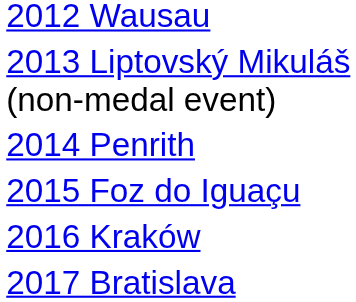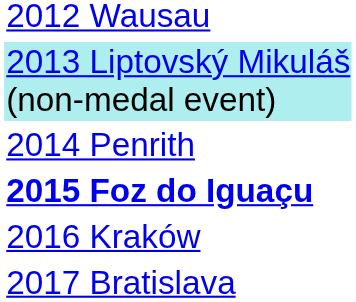(178, 80) no background -> (178, 80) paleturquoise background
(153, 191) normal -> (160, 191) bold
